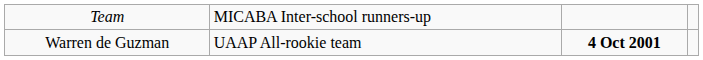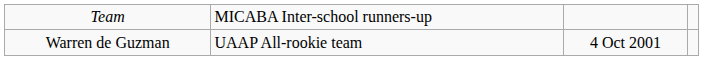(624, 42) bold -> (625, 42) normal
